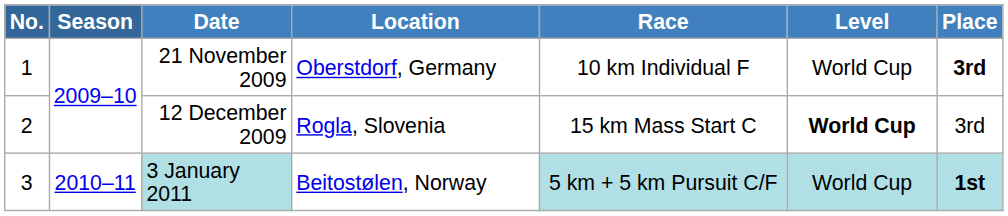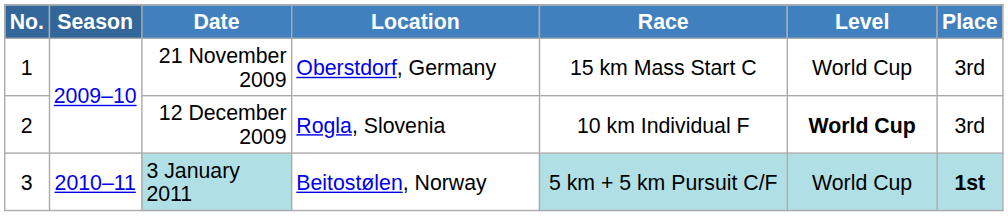(663, 67) 10 km Individual F -> (663, 67) 15 km Mass Start C
(970, 67) bold -> (970, 67) normal
(663, 125) 15 km Mass Start C -> (663, 125) 10 km Individual F
